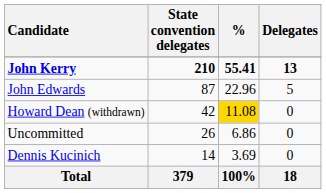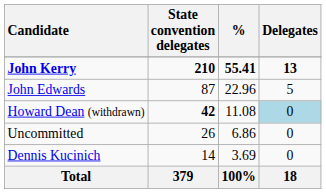(208, 111) normal -> (208, 111) bold
(241, 111) gold background -> (241, 111) no background
(290, 111) no background -> (290, 111) lightblue background
